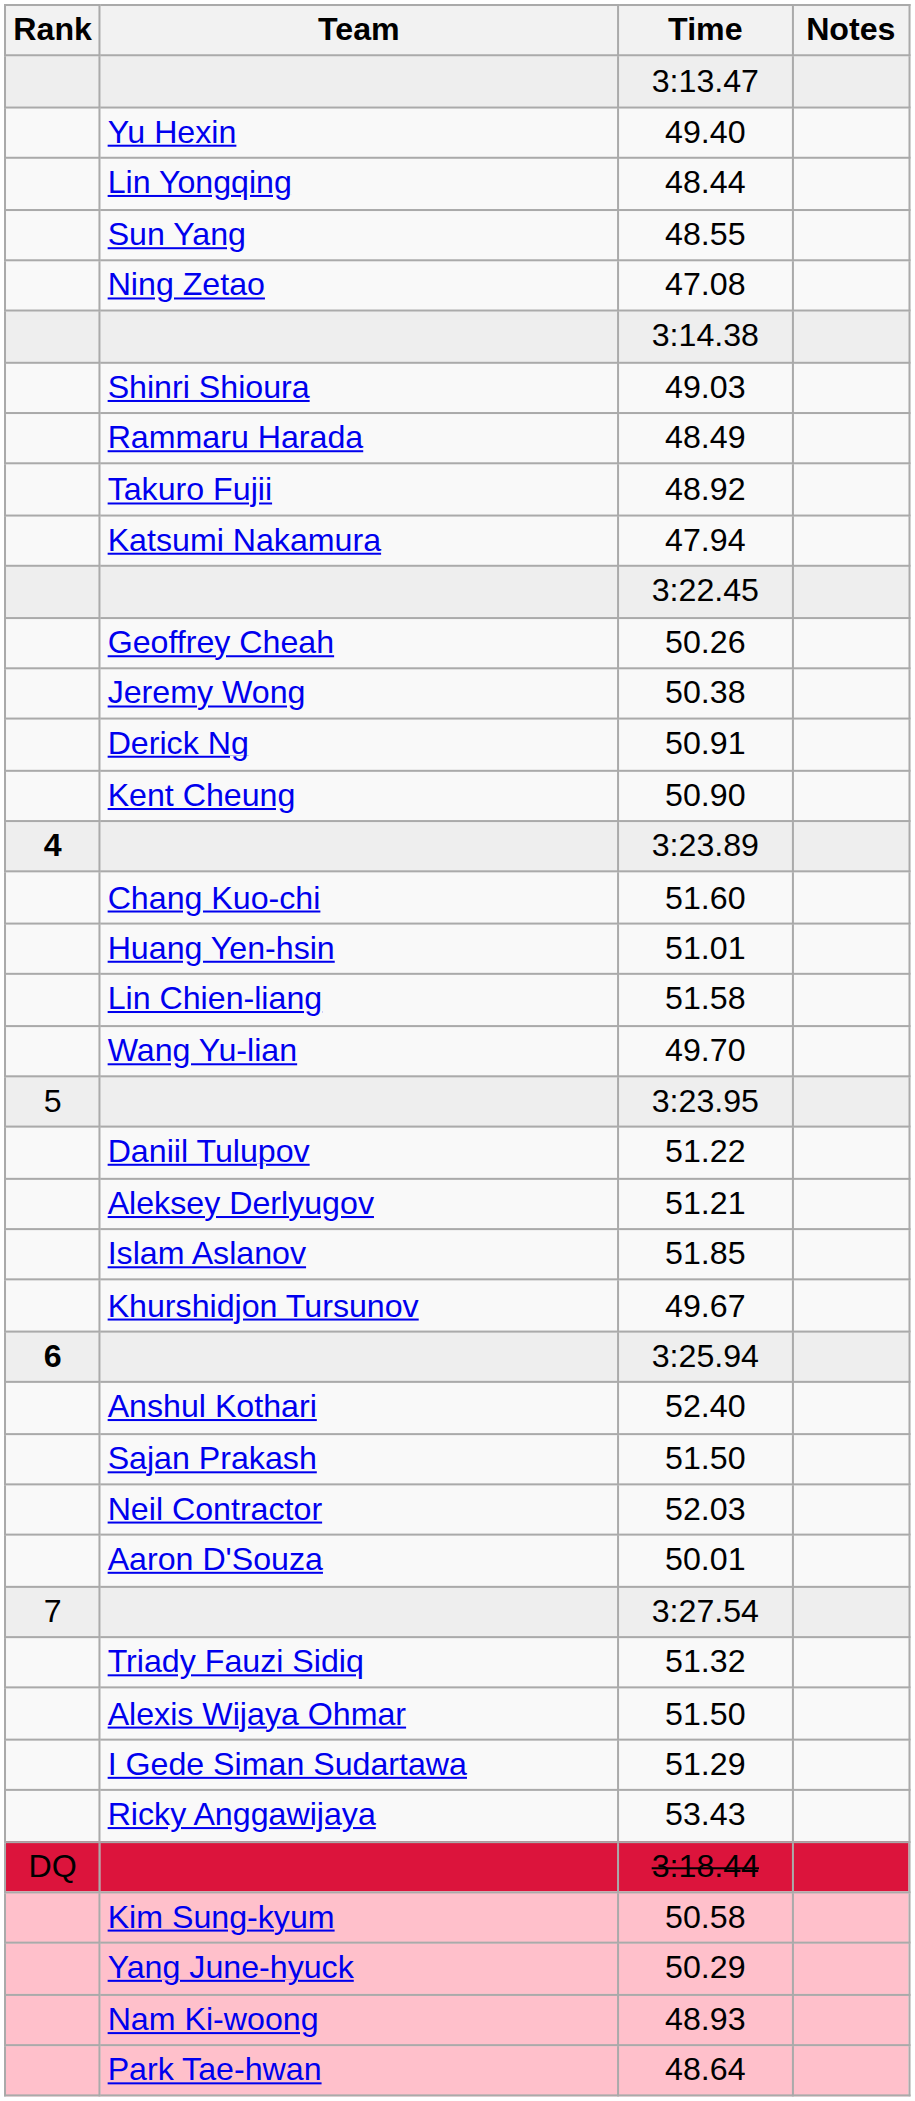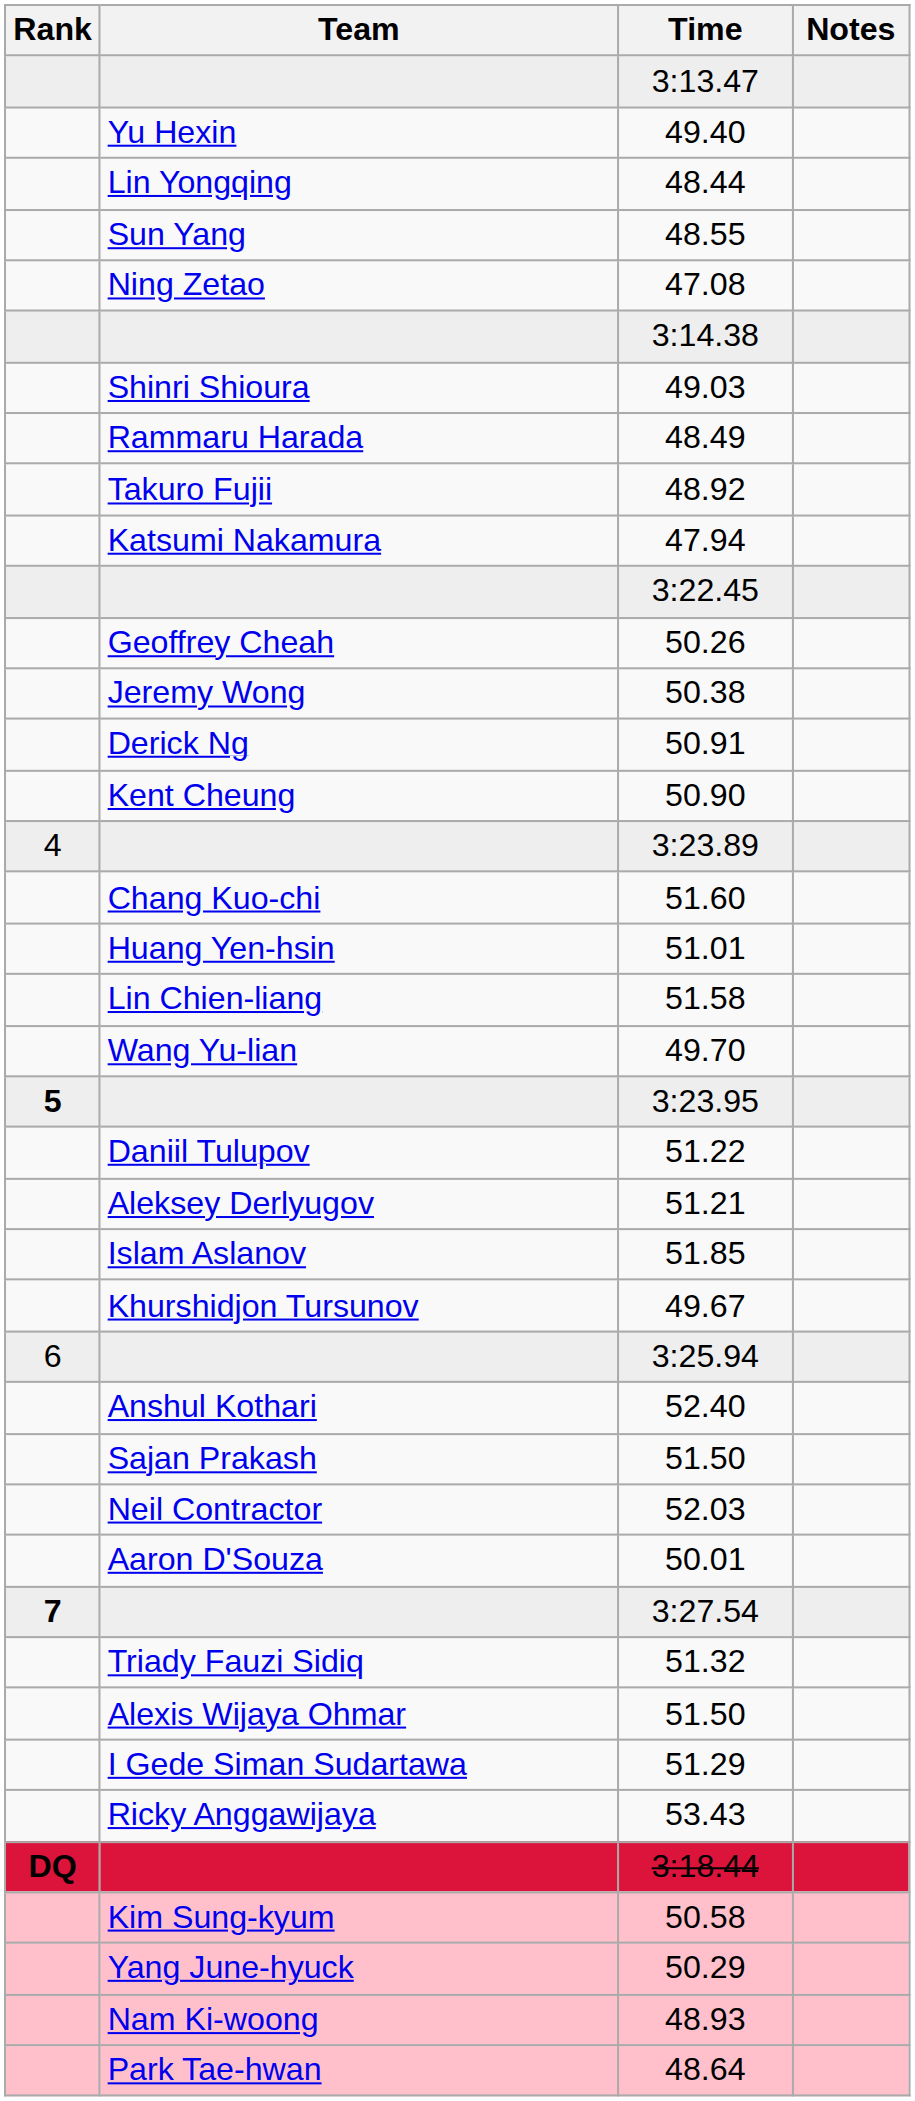(53, 846) bold -> (53, 846) normal
(53, 1101) normal -> (53, 1101) bold
(53, 1356) bold -> (53, 1356) normal
(53, 1611) normal -> (53, 1611) bold
(53, 1866) normal -> (53, 1866) bold
